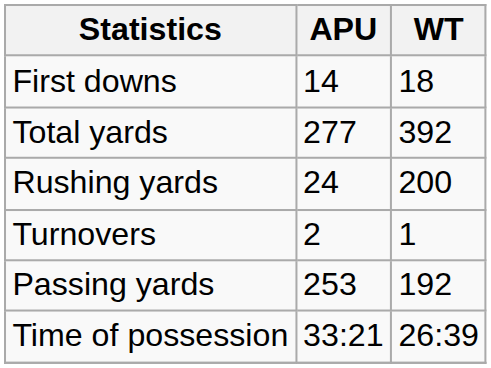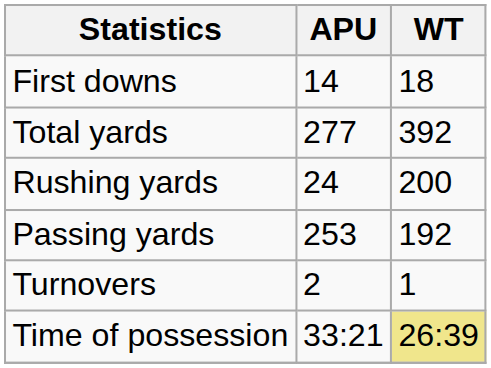rows swapped: (113, 285) <-> (84, 234)
(439, 336) no background -> (439, 336) khaki background
